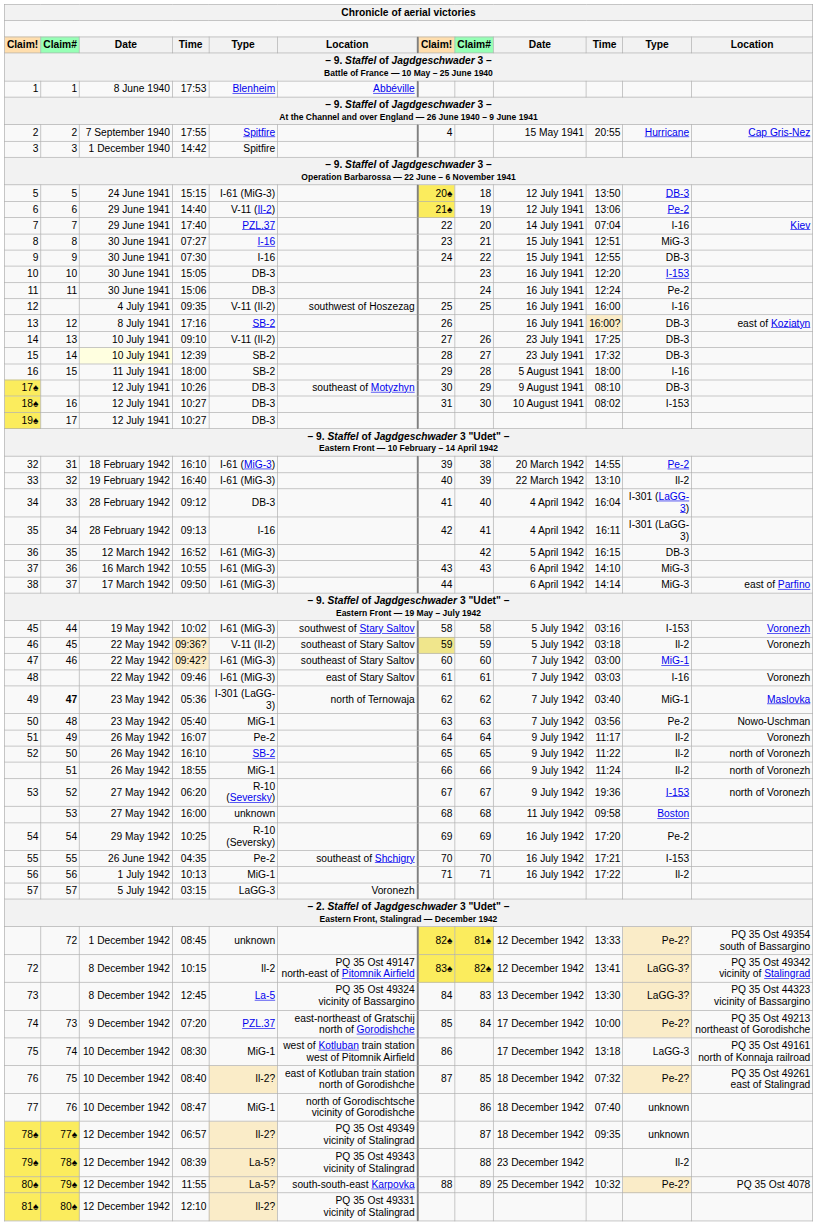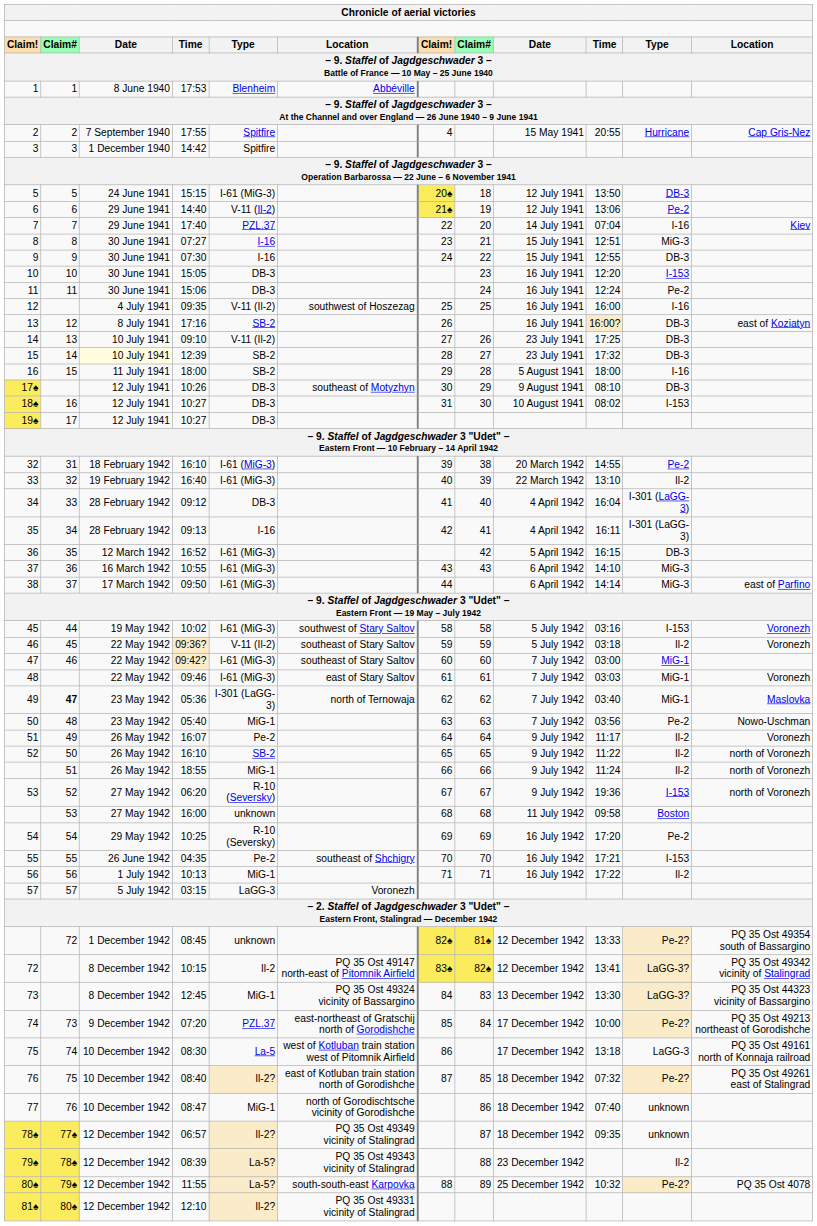(447, 645) khaki background -> (447, 645) no background
(680, 677) I-16 -> (675, 677) MiG-1
(265, 996) La-5 -> (261, 996) MiG-1
(261, 1051) MiG-1 -> (265, 1051) La-5
